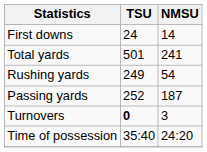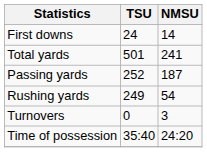rows swapped: (48, 75) <-> (48, 95)
(127, 116) bold -> (127, 116) normal
